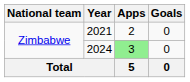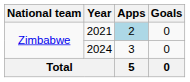(131, 31) no background -> (131, 31) lightblue background
(131, 49) lightgreen background -> (131, 49) no background
